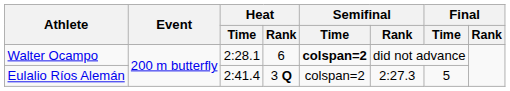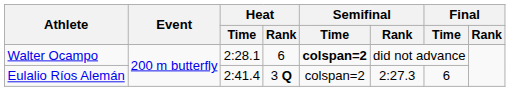(446, 76) 5 -> (446, 76) 6
